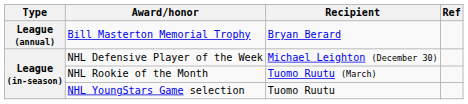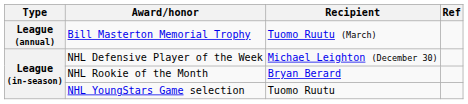(304, 35) Bryan Berard -> (322, 35) Tuomo Ruutu (March)
(322, 74) Tuomo Ruutu (March) -> (304, 74) Bryan Berard
